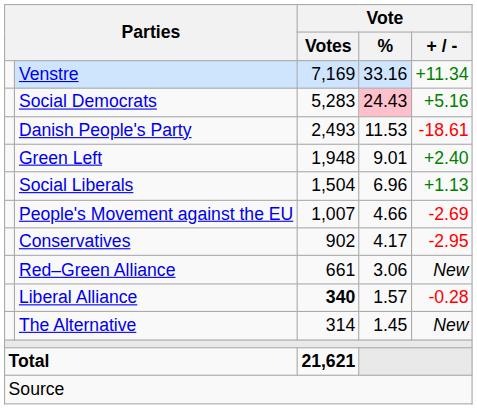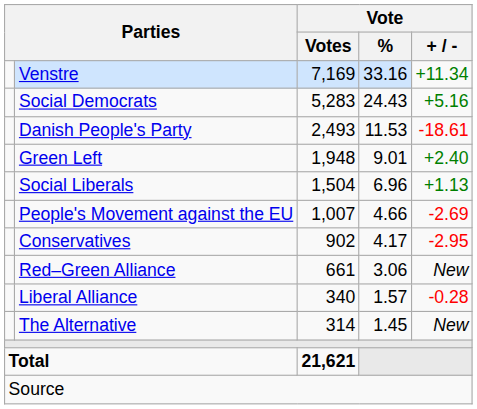(385, 102) pink background -> (385, 102) no background
(341, 297) bold -> (341, 297) normal
